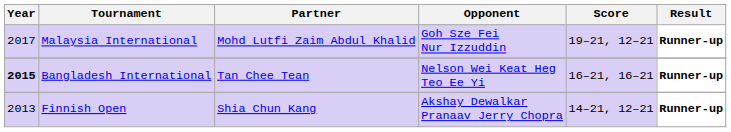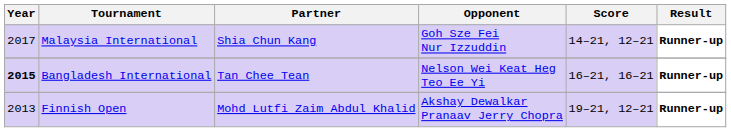(316, 41) Mohd Lutfi Zaim Abdul Khalid -> (267, 41) Shia Chun Kang
(611, 41) 19–21, 12–21 -> (611, 41) 14–21, 12–21
(267, 109) Shia Chun Kang -> (316, 109) Mohd Lutfi Zaim Abdul Khalid
(611, 109) 14–21, 12–21 -> (611, 109) 19–21, 12–21
